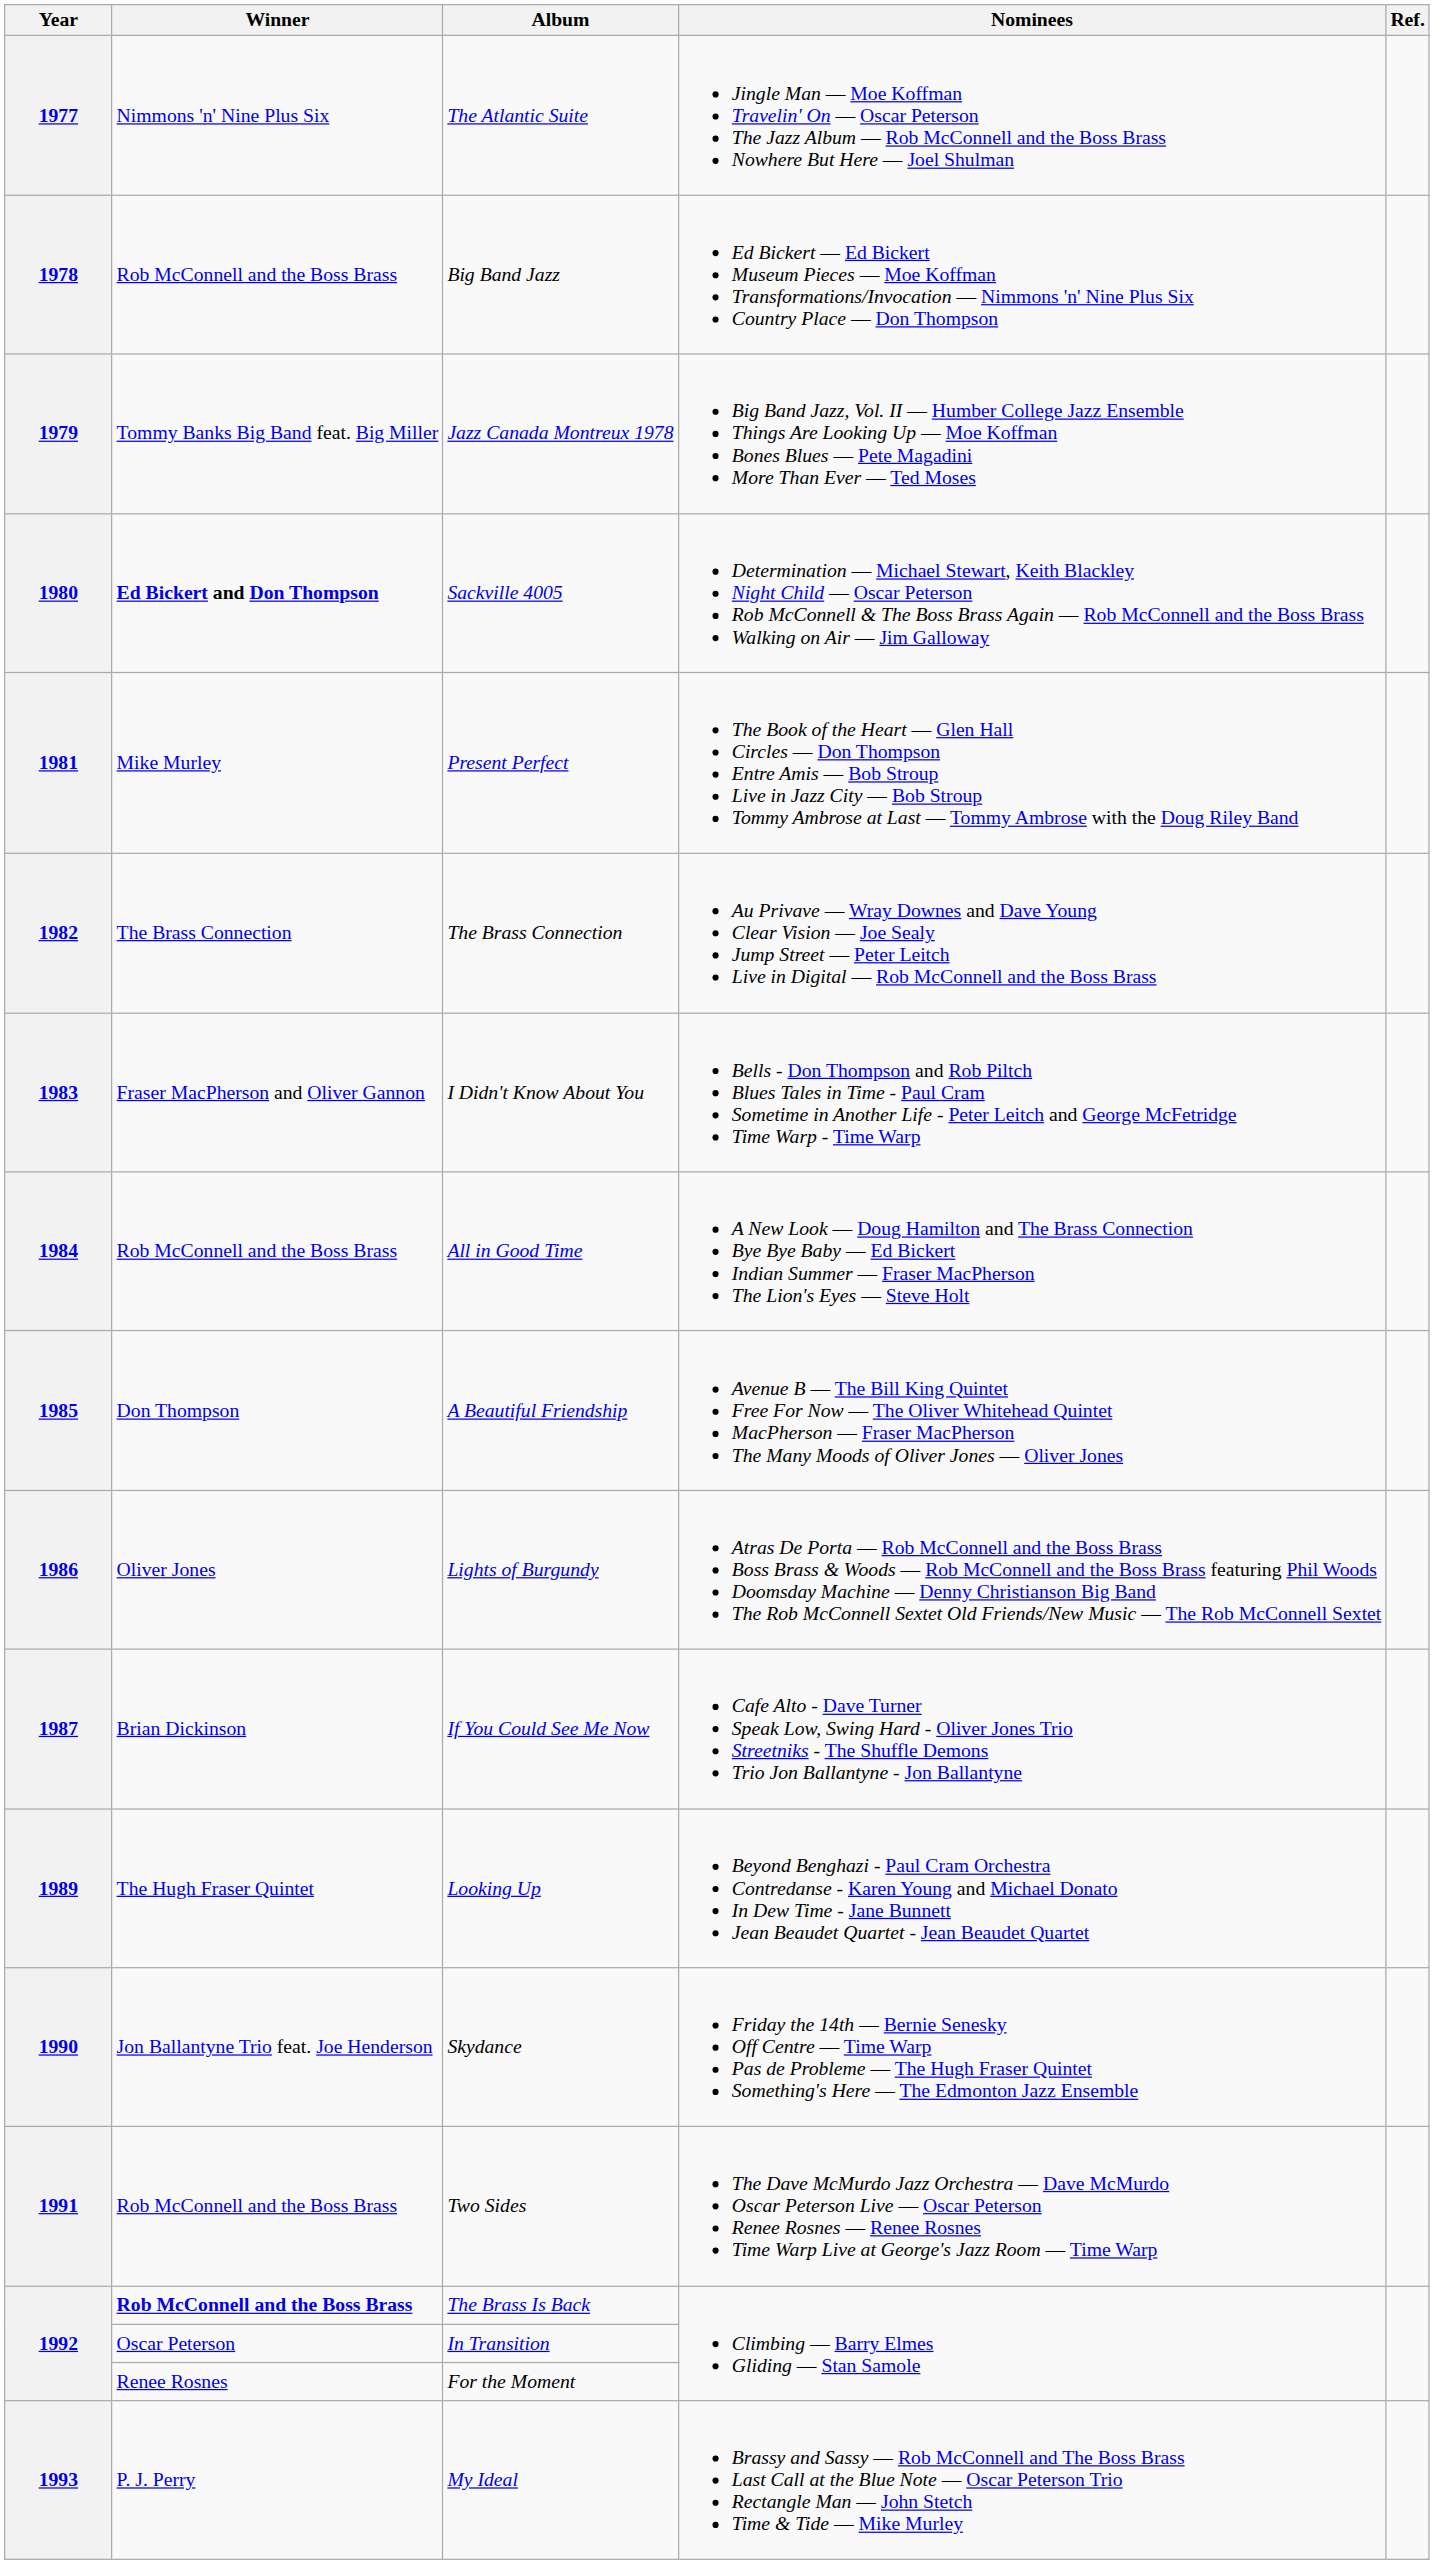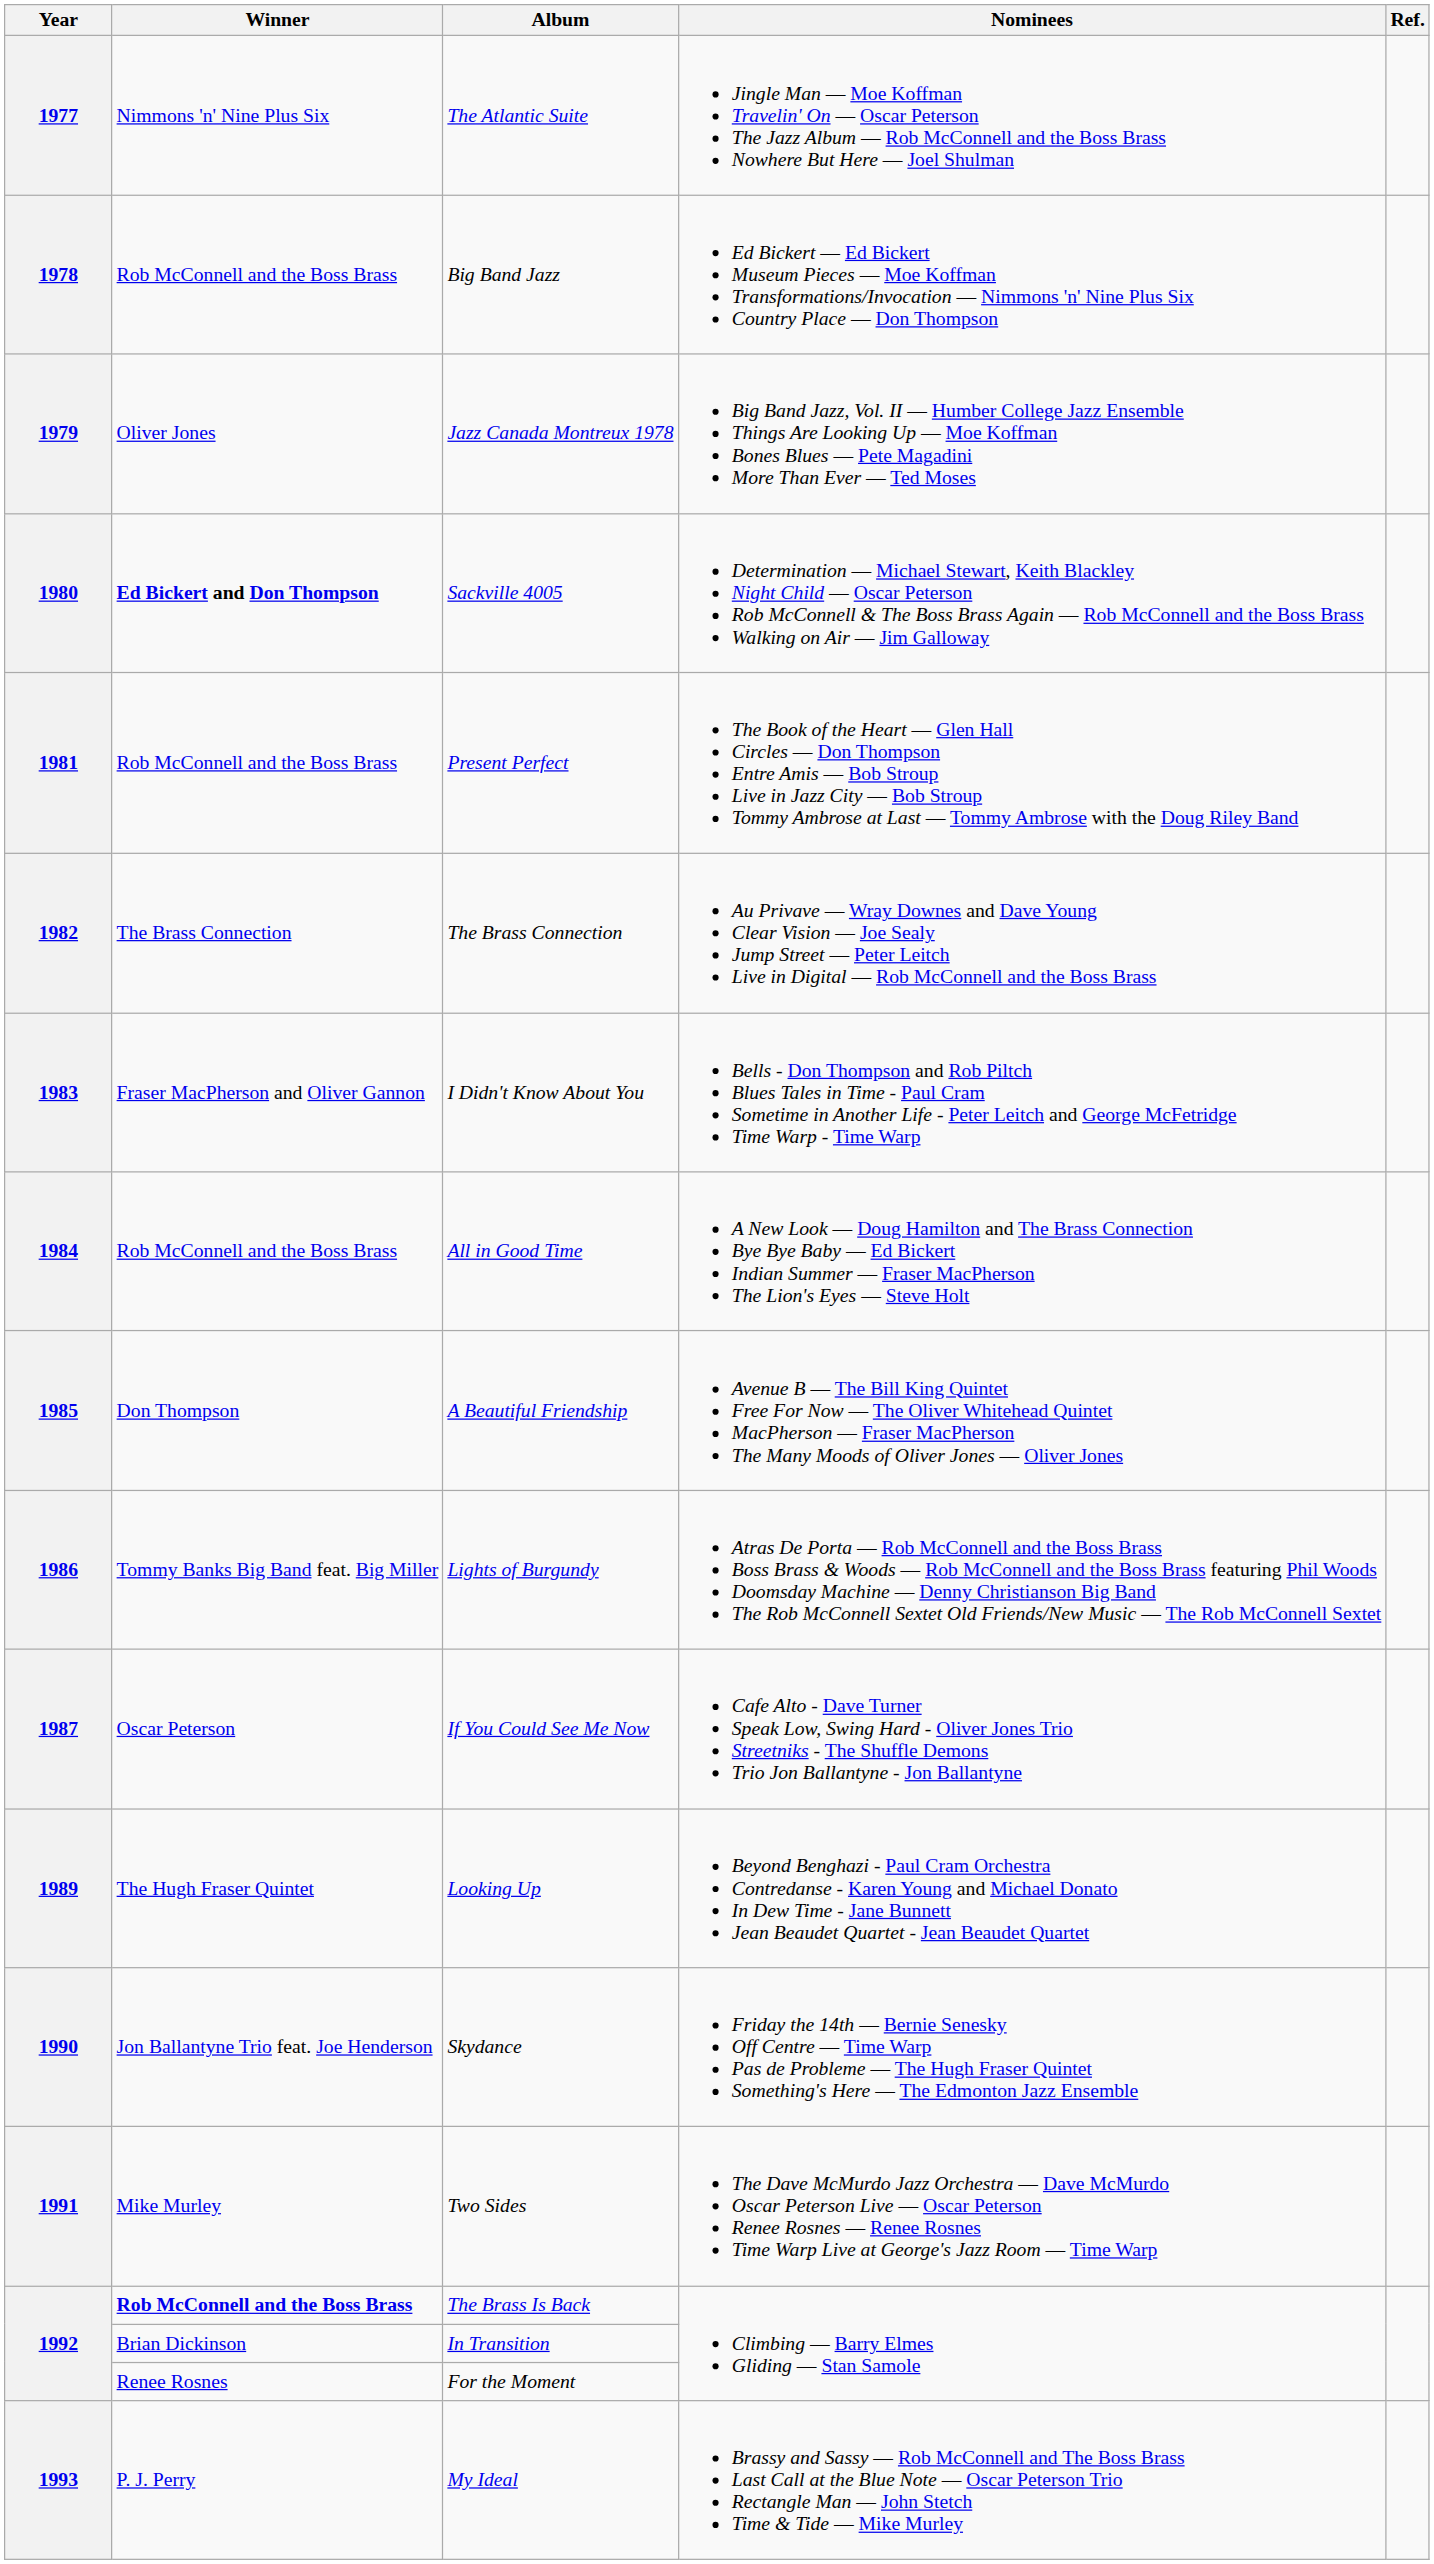(277, 433) Tommy Banks Big Band feat. Big Miller -> (166, 433) Oliver Jones
(169, 762) Mike Murley -> (257, 762) Rob McConnell and the Boss Brass
(166, 1569) Oliver Jones -> (277, 1569) Tommy Banks Big Band feat. Big Miller
(181, 1728) Brian Dickinson -> (176, 1728) Oscar Peterson
(257, 2206) Rob McConnell and the Boss Brass -> (169, 2206) Mike Murley
(176, 2343) Oscar Peterson -> (181, 2343) Brian Dickinson
